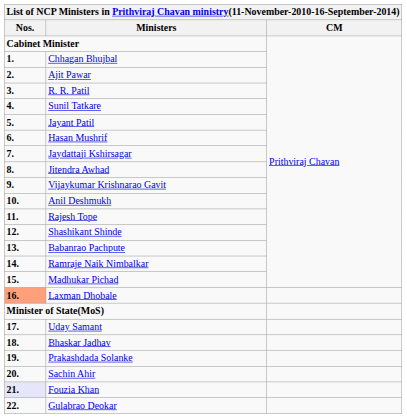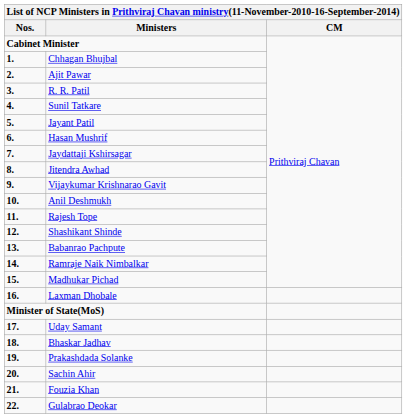(13, 295) lightsalmon background -> (13, 295) no background
(13, 389) lavender background -> (13, 389) no background
